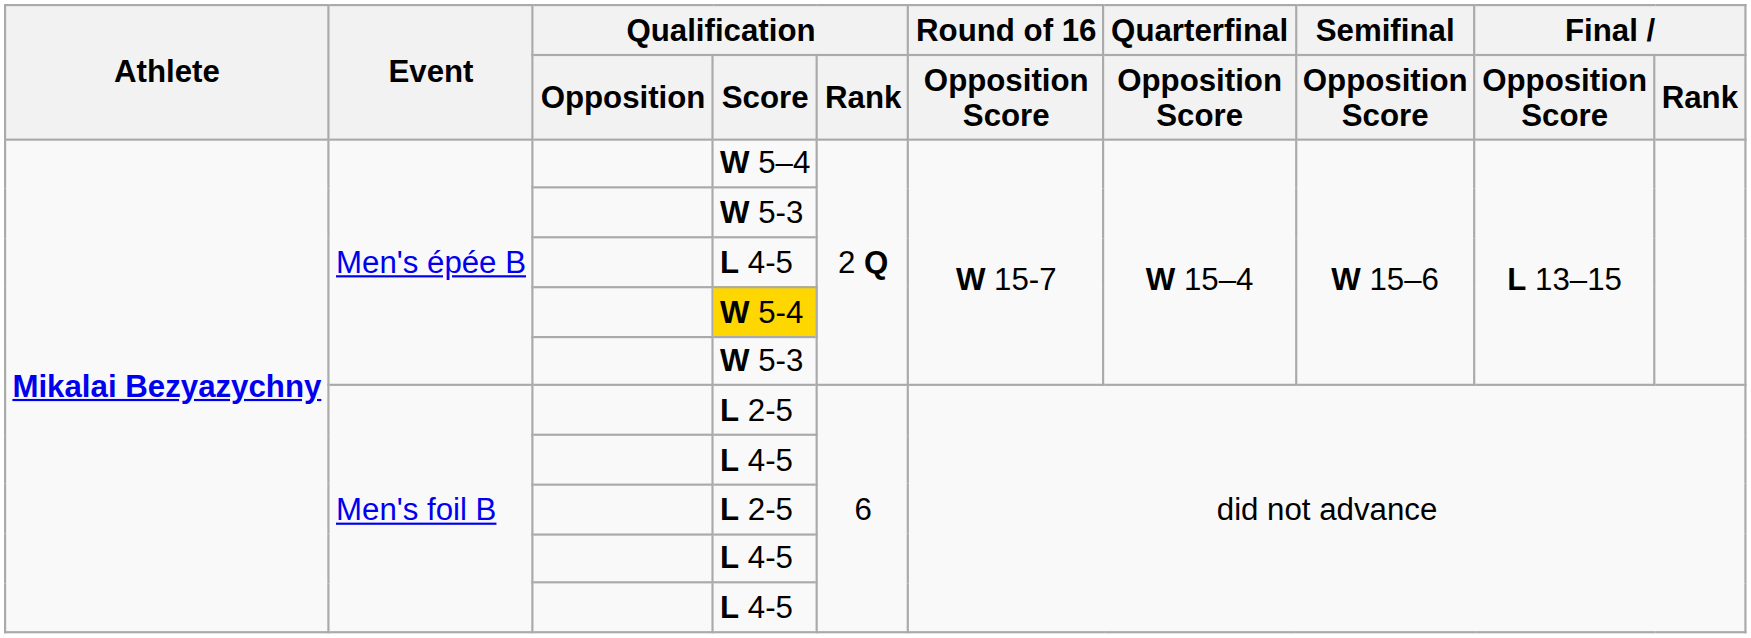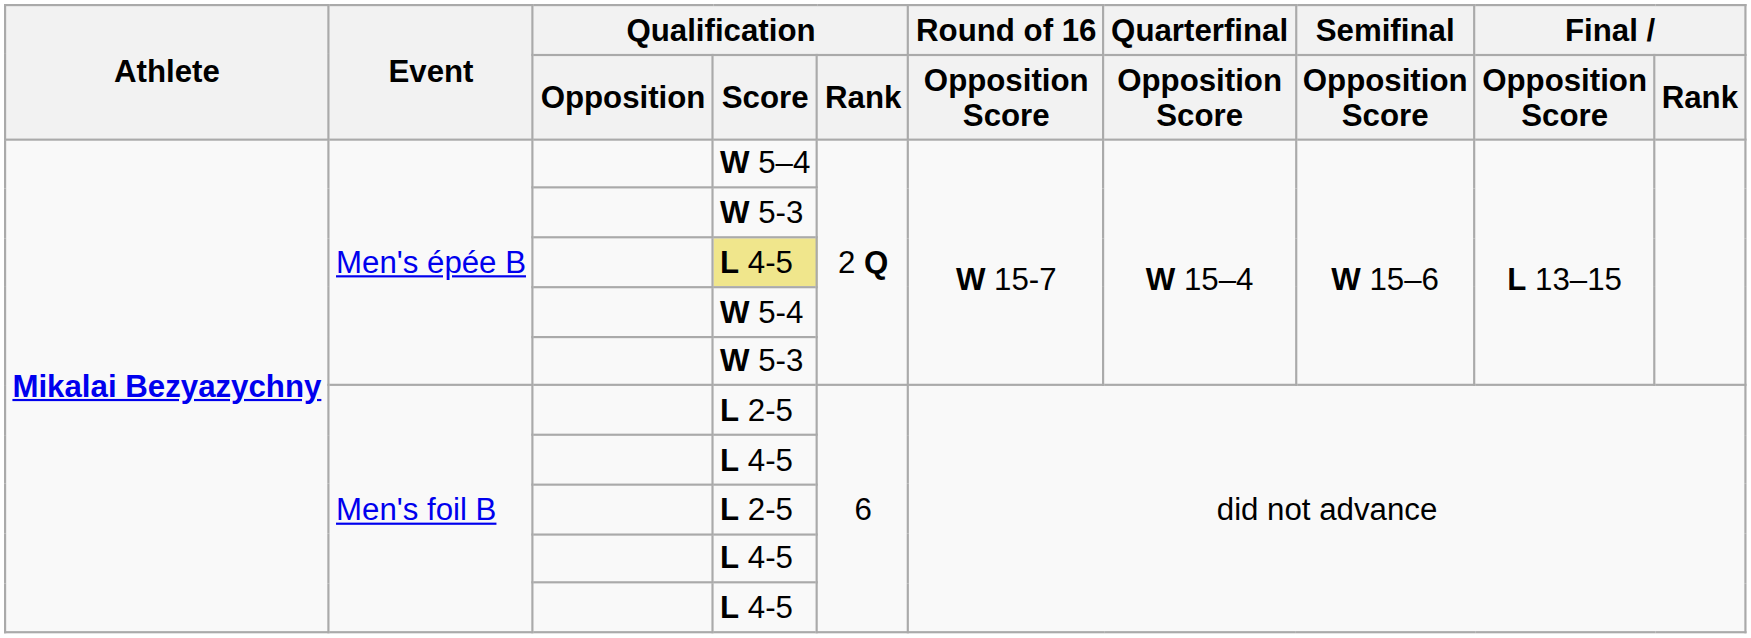(757, 262) no background -> (757, 262) khaki background
(762, 312) gold background -> (762, 312) no background
